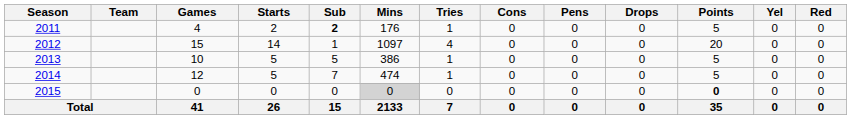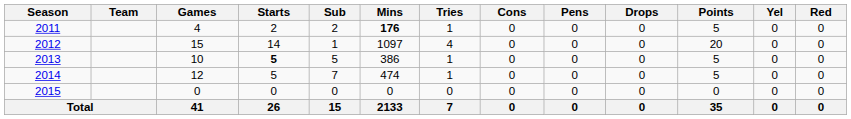(335, 28) bold -> (335, 28) normal
(390, 28) normal -> (390, 28) bold
(274, 60) normal -> (274, 60) bold
(390, 91) lightgrey background -> (390, 91) no background
(716, 91) bold -> (716, 91) normal
